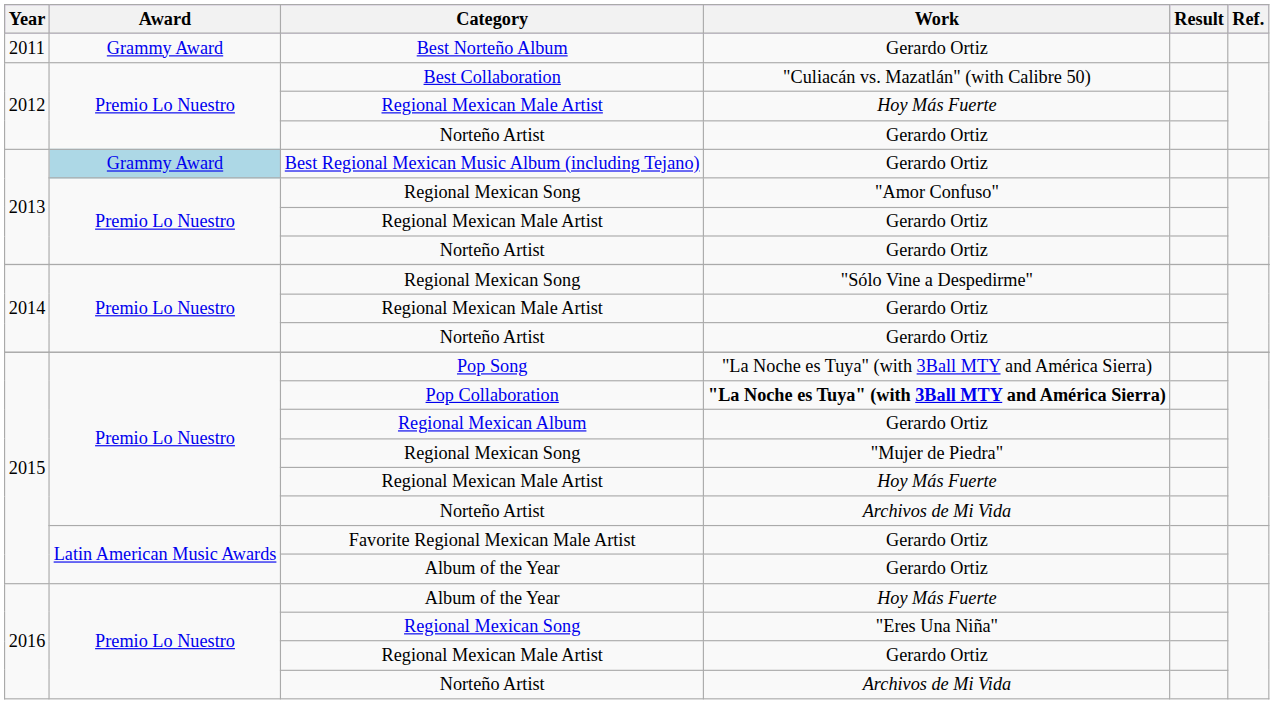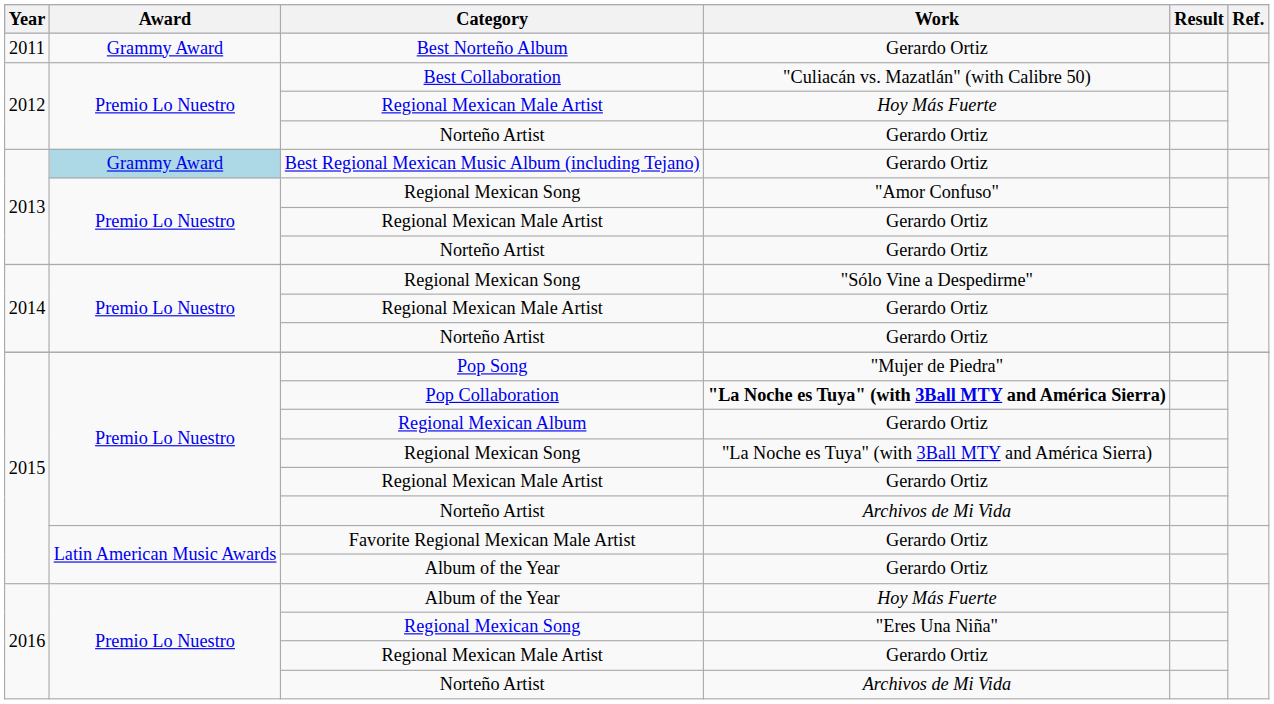(937, 366) "La Noche es Tuya" (with 3Ball MTY and América Sierra) -> (937, 366) "Mujer de Piedra"
(937, 452) "Mujer de Piedra" -> (937, 452) "La Noche es Tuya" (with 3Ball MTY and América Sierra)
(937, 481) Hoy Más Fuerte -> (937, 481) Gerardo Ortiz
